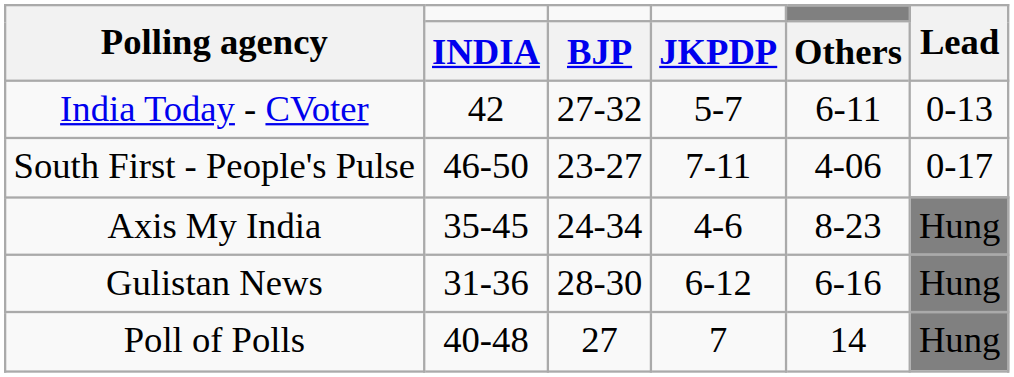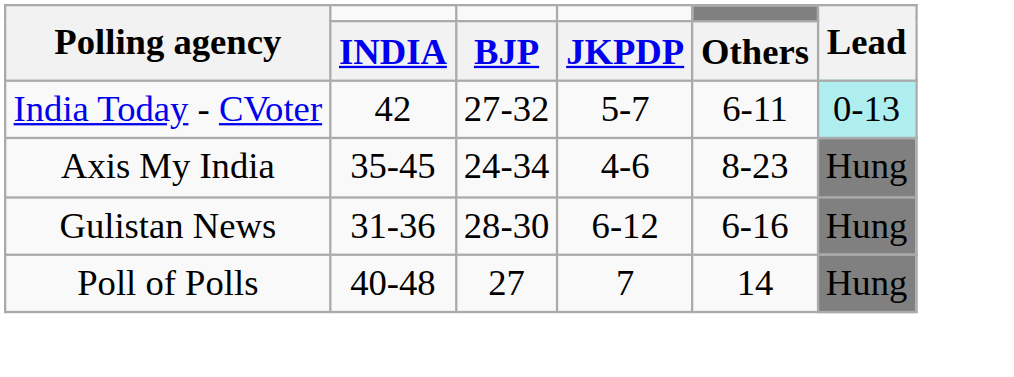(960, 108) no background -> (867, 108) paleturquoise background
- row: (214, 166)
